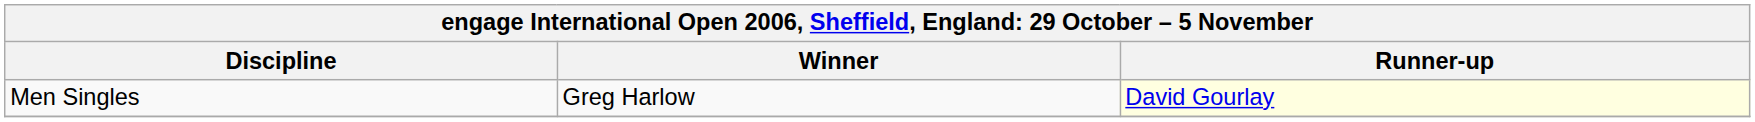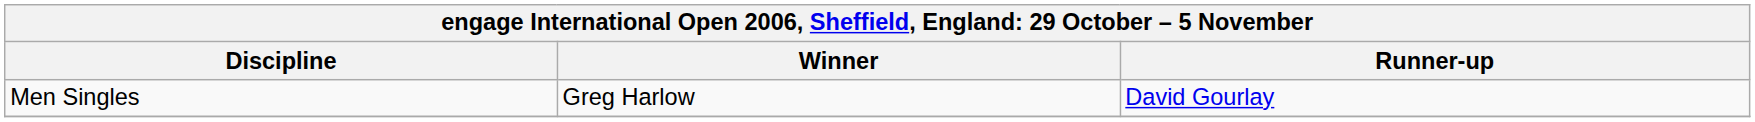(1200, 97) lightyellow background -> (1200, 97) no background
